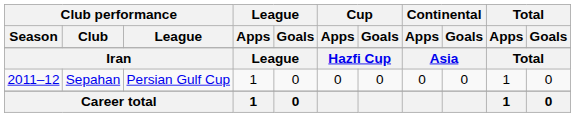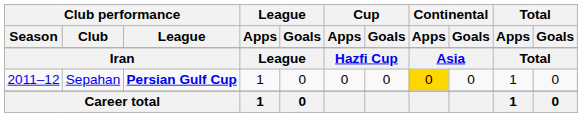(178, 79) normal -> (182, 79) bold
(422, 79) no background -> (429, 79) gold background
